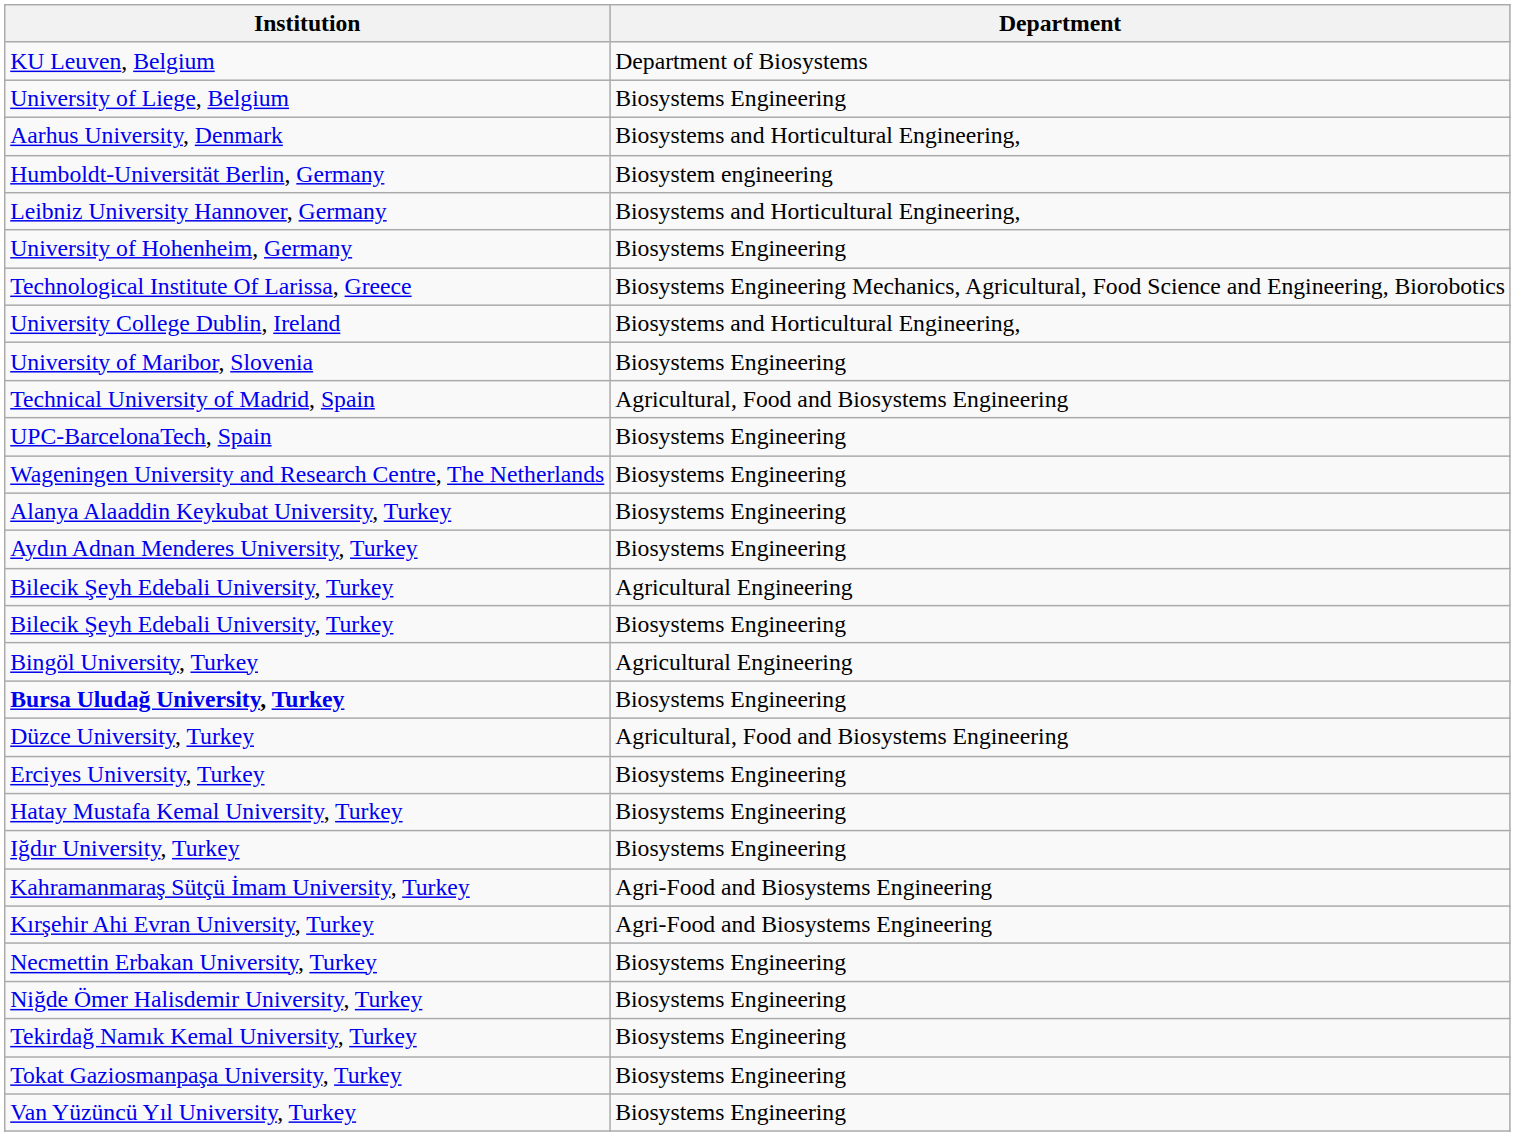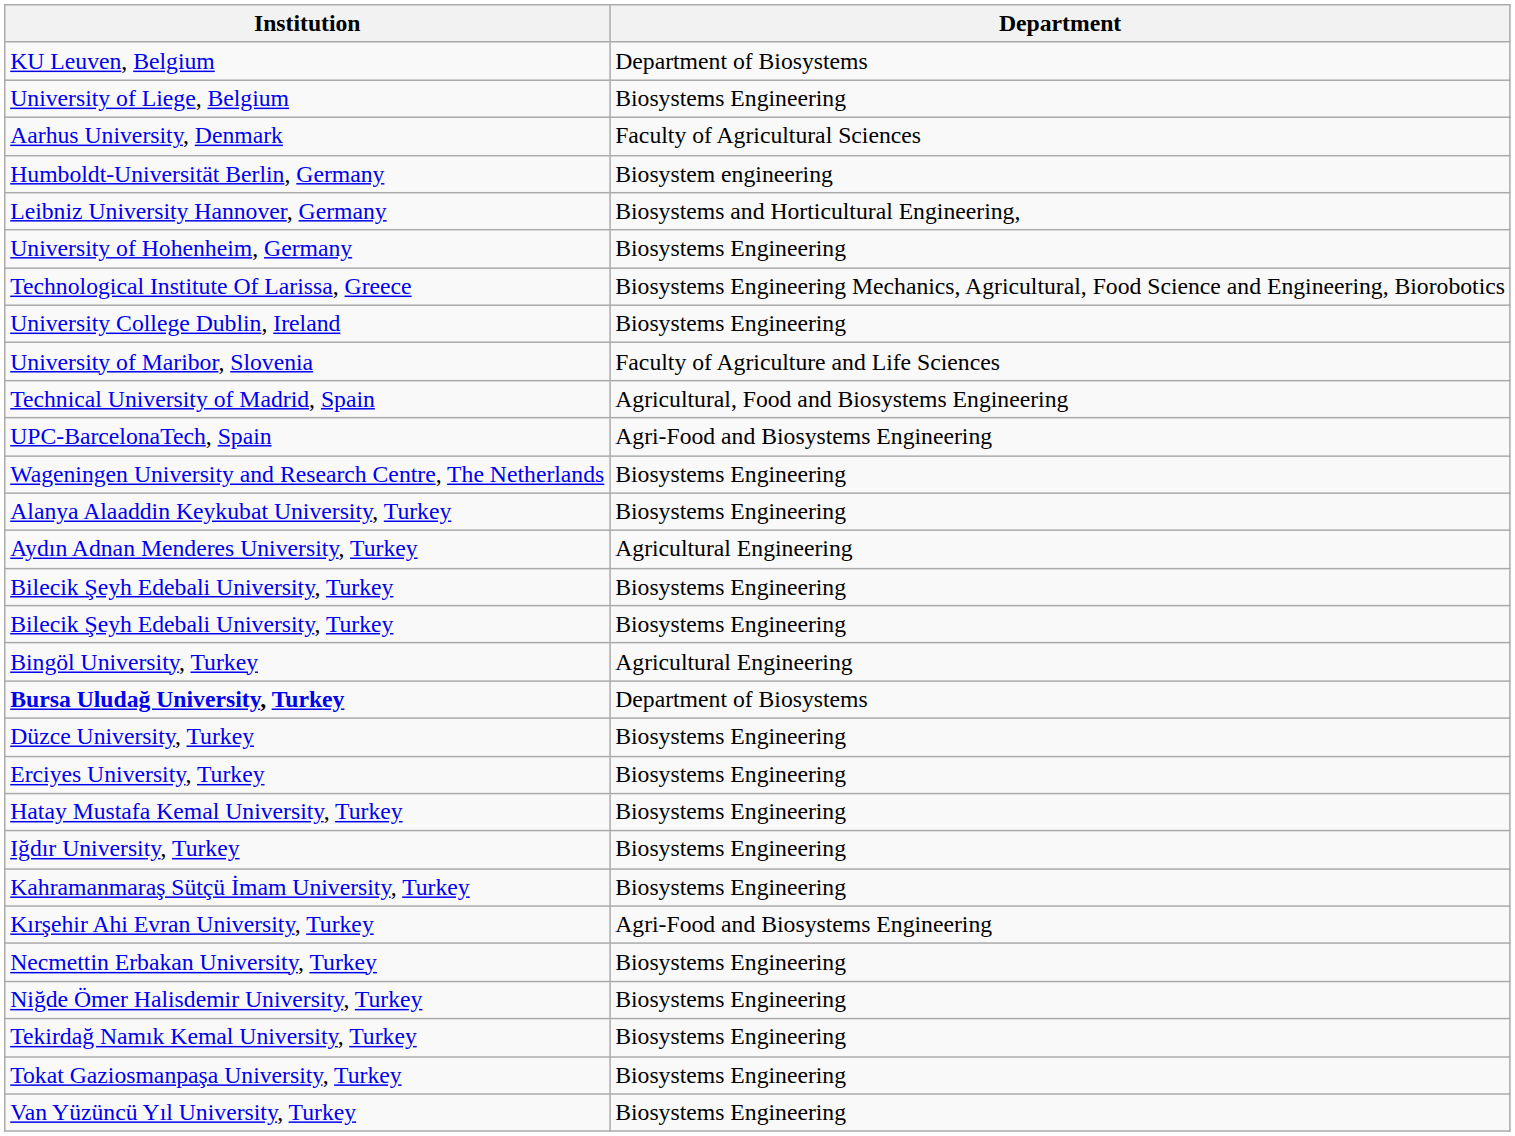(818, 135) Biosystems and Horticultural Engineering, -> (768, 135) Faculty of Agricultural Sciences
(818, 323) Biosystems and Horticultural Engineering, -> (731, 323) Biosystems Engineering
(731, 361) Biosystems Engineering -> (808, 361) Faculty of Agriculture and Life Sciences
(731, 436) Biosystems Engineering -> (804, 436) Agri-Food and Biosystems Engineering
(731, 549) Biosystems Engineering -> (734, 549) Agricultural Engineering
(734, 586) Agricultural Engineering -> (731, 586) Biosystems Engineering
(731, 699) Biosystems Engineering -> (741, 699) Department of Biosystems
(842, 736) Agricultural, Food and Biosystems Engineering -> (731, 736) Biosystems Engineering
(804, 887) Agri-Food and Biosystems Engineering -> (731, 887) Biosystems Engineering
